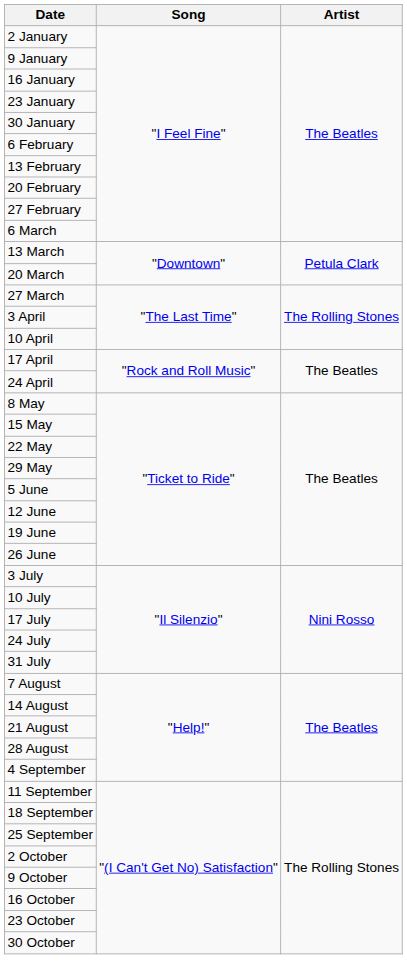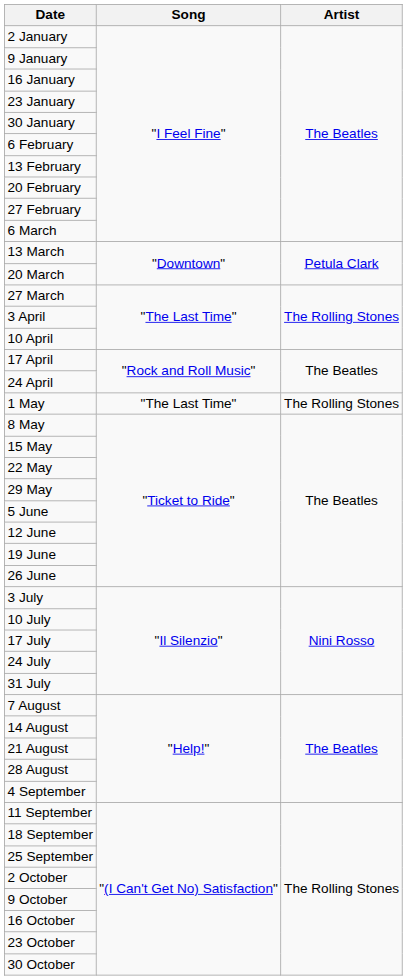+ row: (26, 403)
